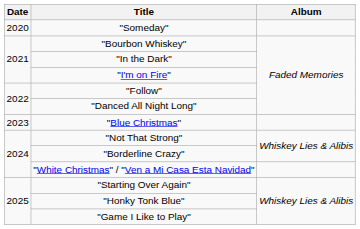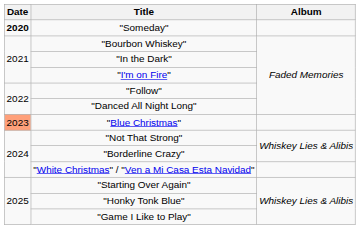(18, 28) normal -> (18, 28) bold
(18, 122) no background -> (18, 122) lightsalmon background
